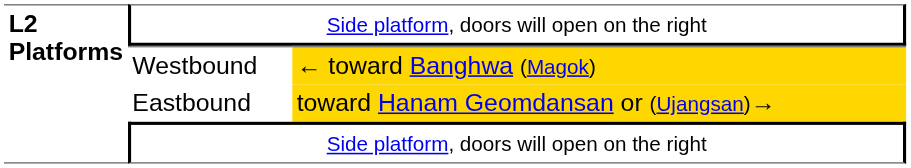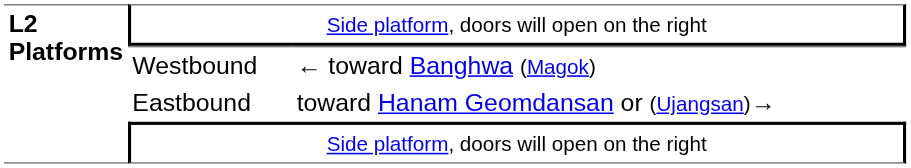(446, 65) gold background -> (446, 65) no background
(536, 102) gold background -> (536, 102) no background
